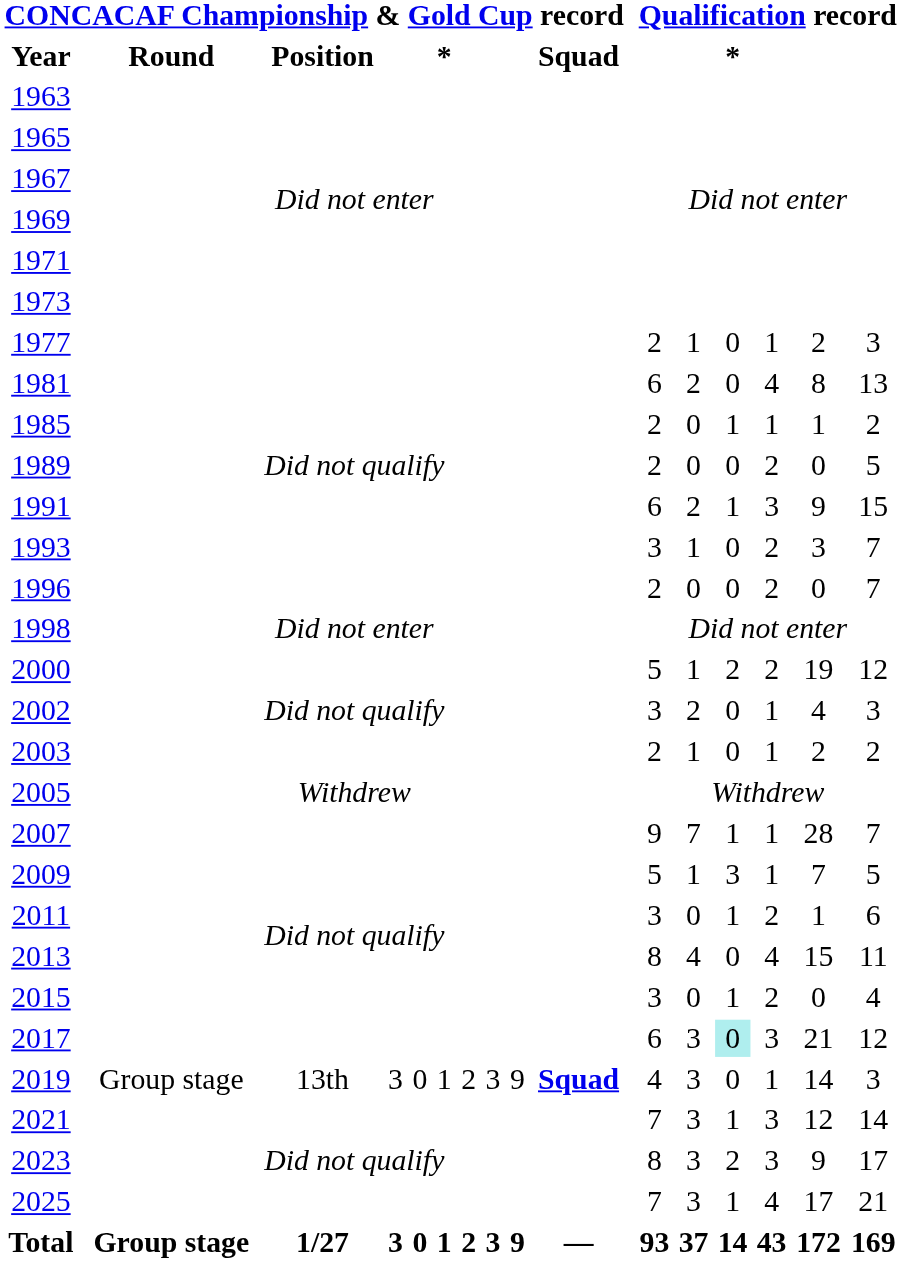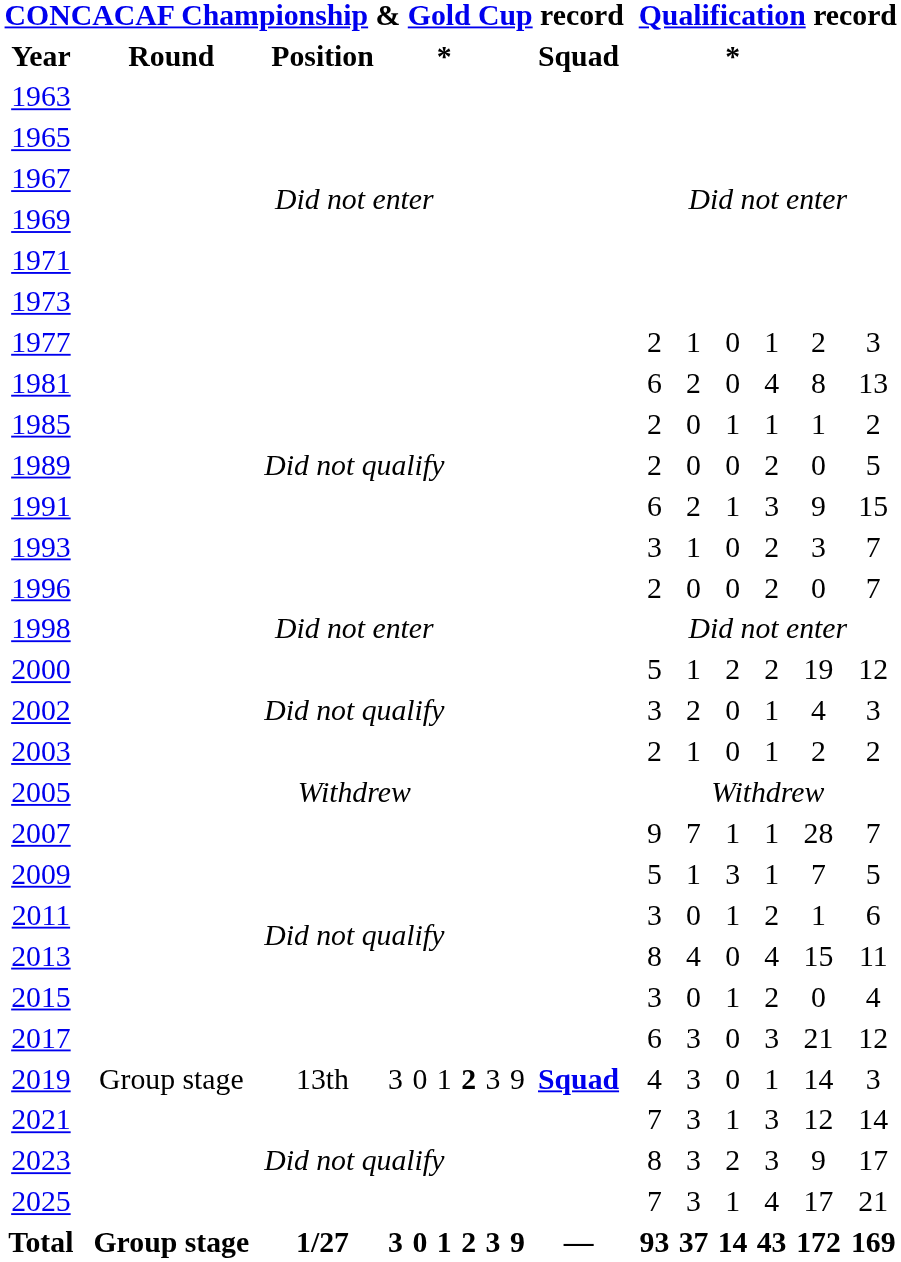(733, 1037) paleturquoise background -> (733, 1037) no background
(469, 1078) normal -> (469, 1078) bold
